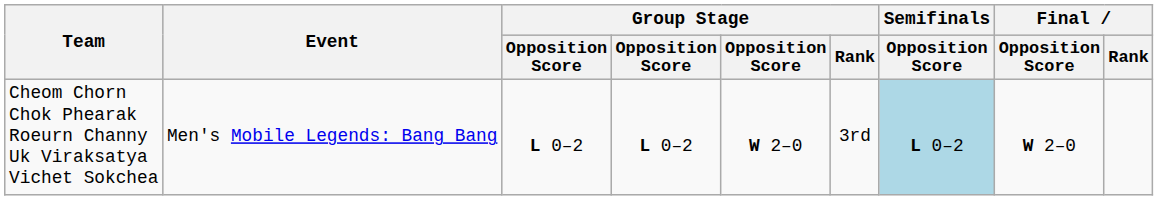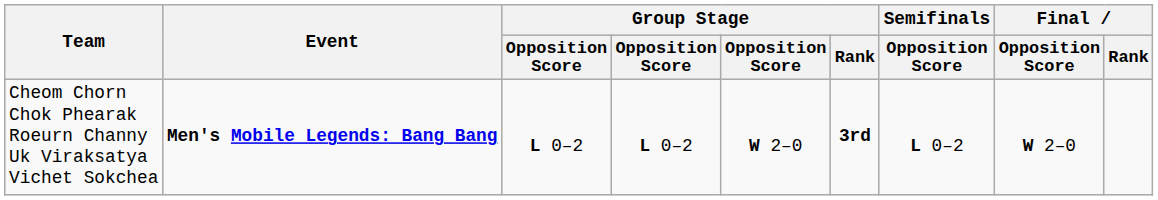(332, 137) normal -> (332, 137) bold
(855, 137) normal -> (855, 137) bold
(937, 147) lightblue background -> (937, 147) no background
